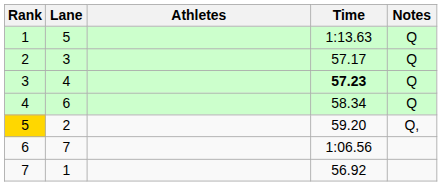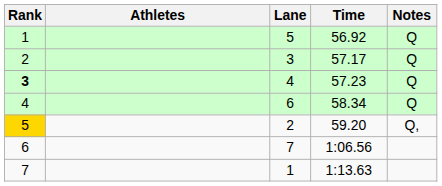columns swapped: (66, 15) <-> (199, 15)
(349, 37) 1:13.63 -> (349, 37) 56.92
(25, 81) normal -> (25, 81) bold
(349, 81) bold -> (349, 81) normal
(349, 170) 56.92 -> (349, 170) 1:13.63
